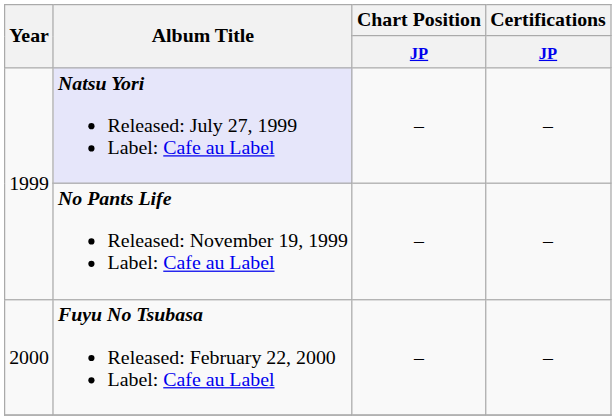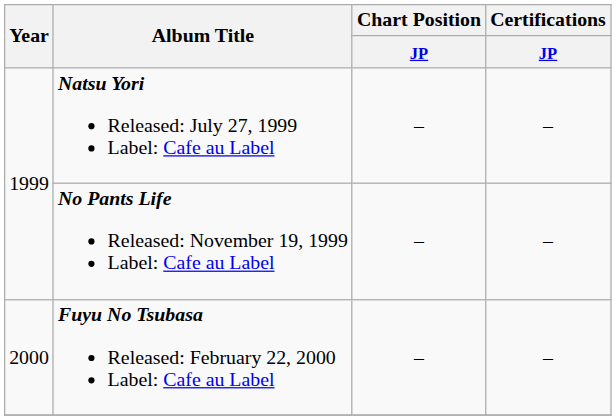(203, 116) lavender background -> (203, 116) no background
